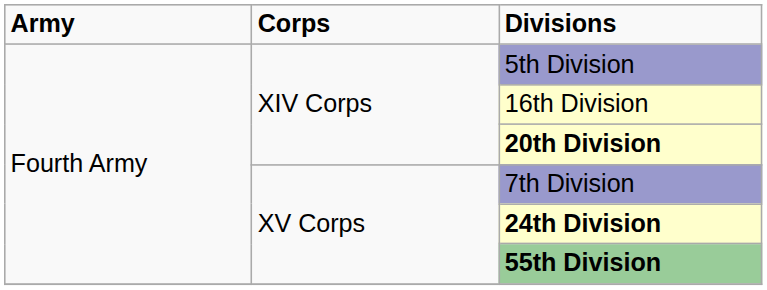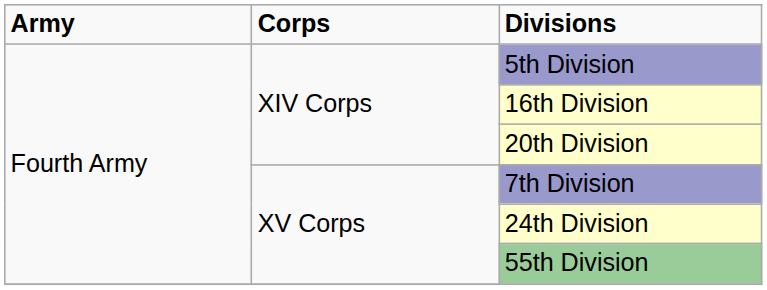(583, 143) bold -> (577, 143) normal
(583, 223) bold -> (577, 223) normal
(583, 263) bold -> (577, 263) normal
